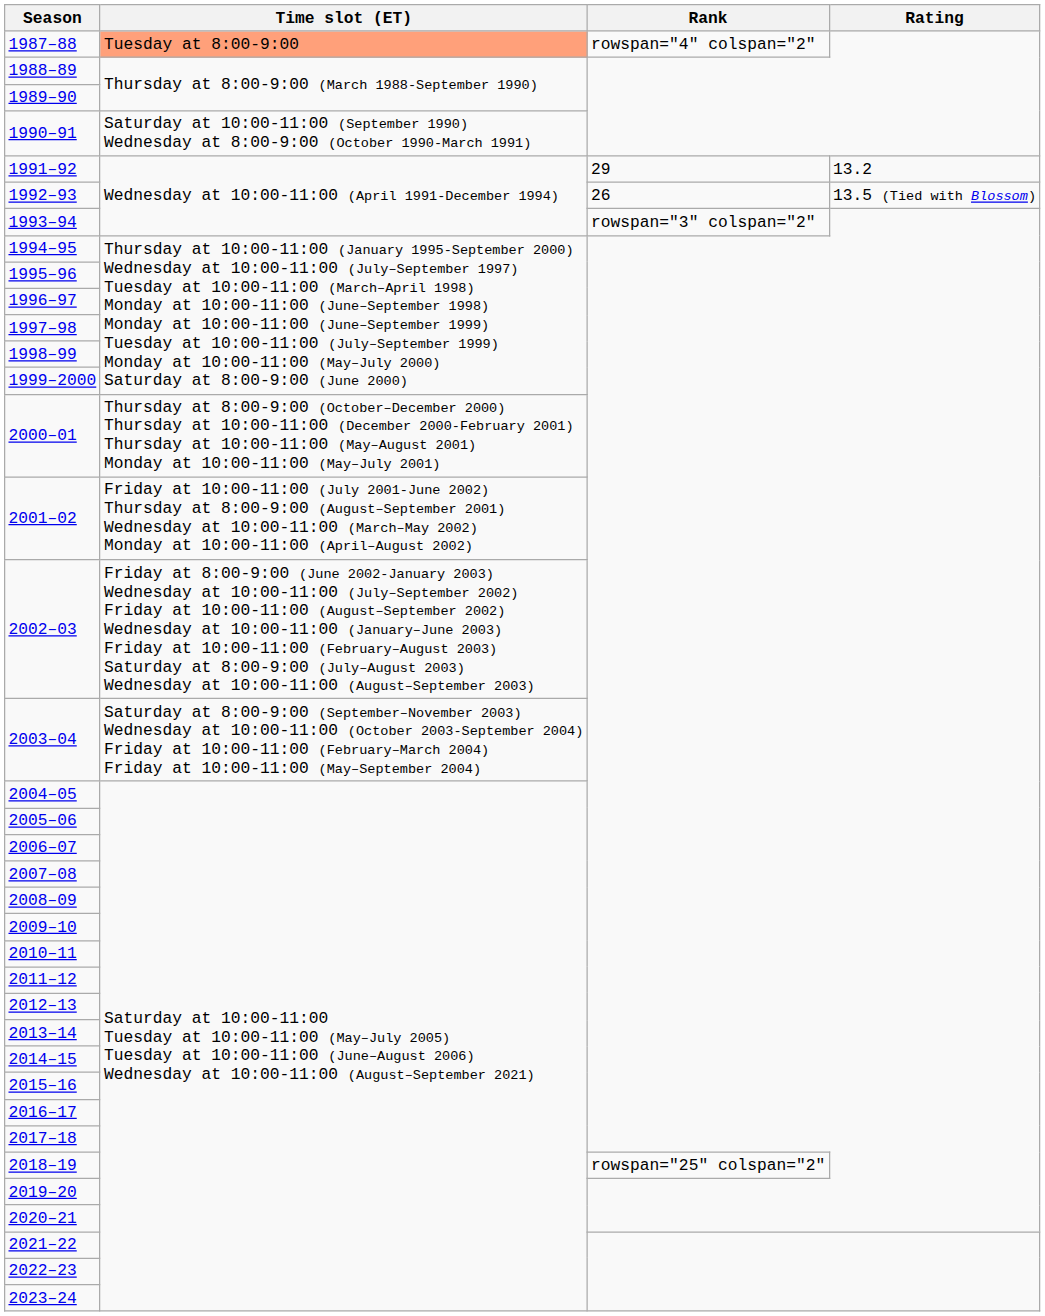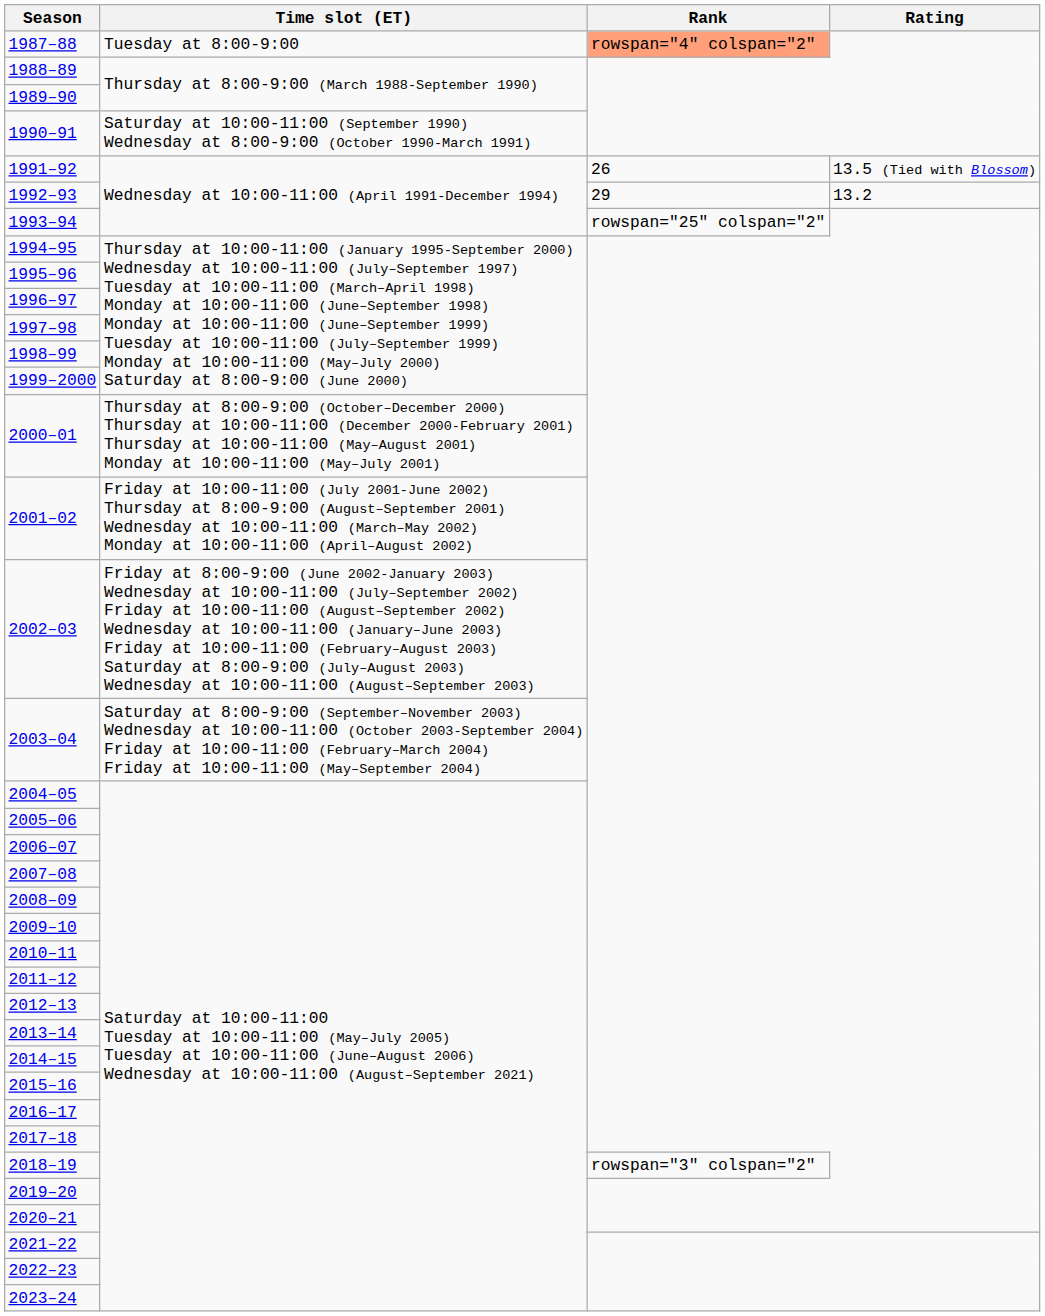(202, 44) lightsalmon background -> (202, 44) no background
(703, 44) no background -> (703, 44) lightsalmon background
(601, 169) 29 -> (601, 169) 26
(852, 169) 13.2 -> (934, 169) 13.5 (Tied with Blossom)
(601, 196) 26 -> (601, 196) 29
(934, 196) 13.5 (Tied with Blossom) -> (852, 196) 13.2
(703, 222) rowspan="3" colspan="2" -> (708, 222) rowspan="25" colspan="2"
(708, 1165) rowspan="25" colspan="2" -> (703, 1165) rowspan="3" colspan="2"
